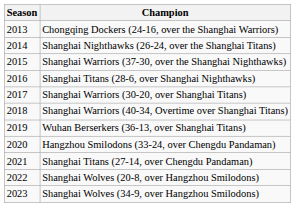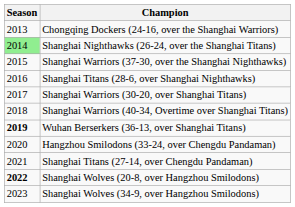(17, 45) no background -> (17, 45) lightgreen background
(17, 128) normal -> (17, 128) bold
(17, 177) normal -> (17, 177) bold
